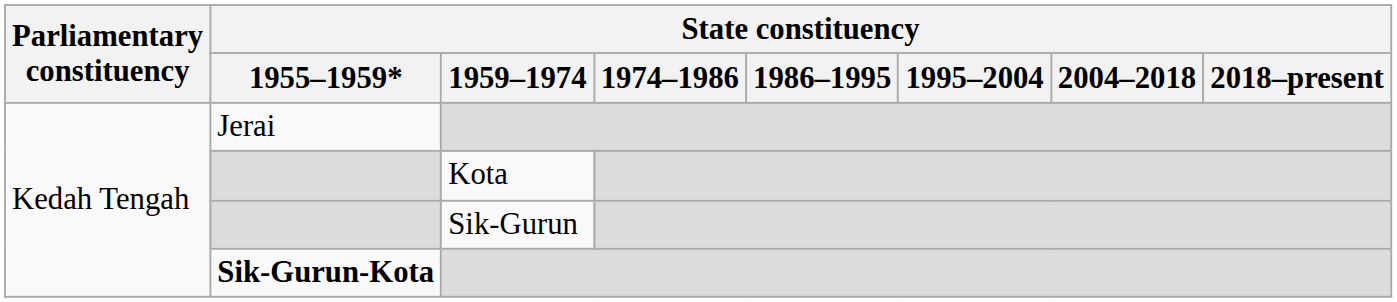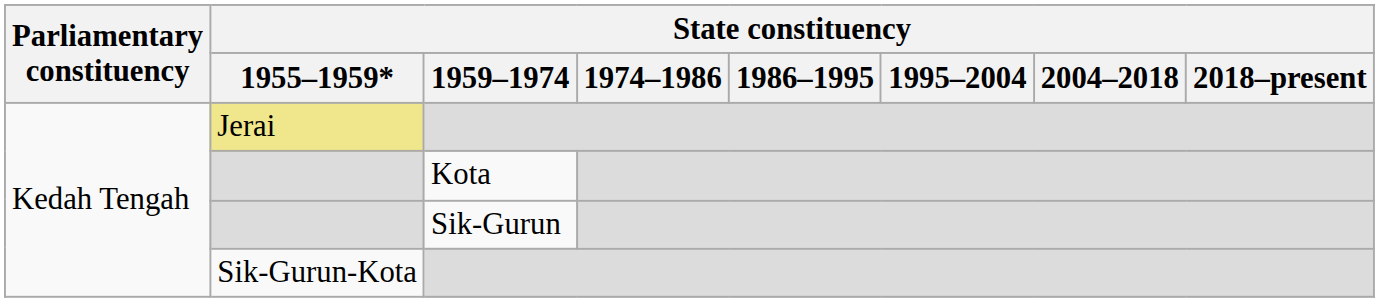(246, 126) no background -> (246, 126) khaki background
(326, 272) bold -> (317, 272) normal
